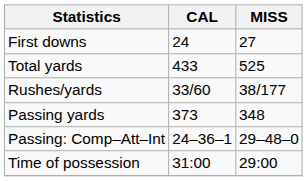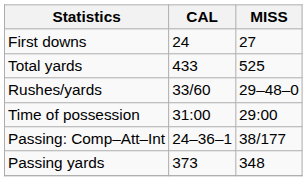(263, 90) 38/177 -> (269, 90) 29–48–0
rows swapped: (56, 114) <-> (74, 163)
(269, 138) 29–48–0 -> (263, 138) 38/177
